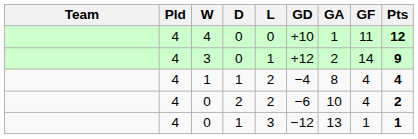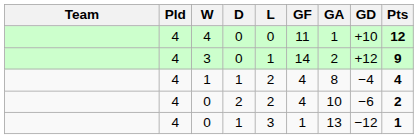columns swapped: (366, 15) <-> (302, 15)
